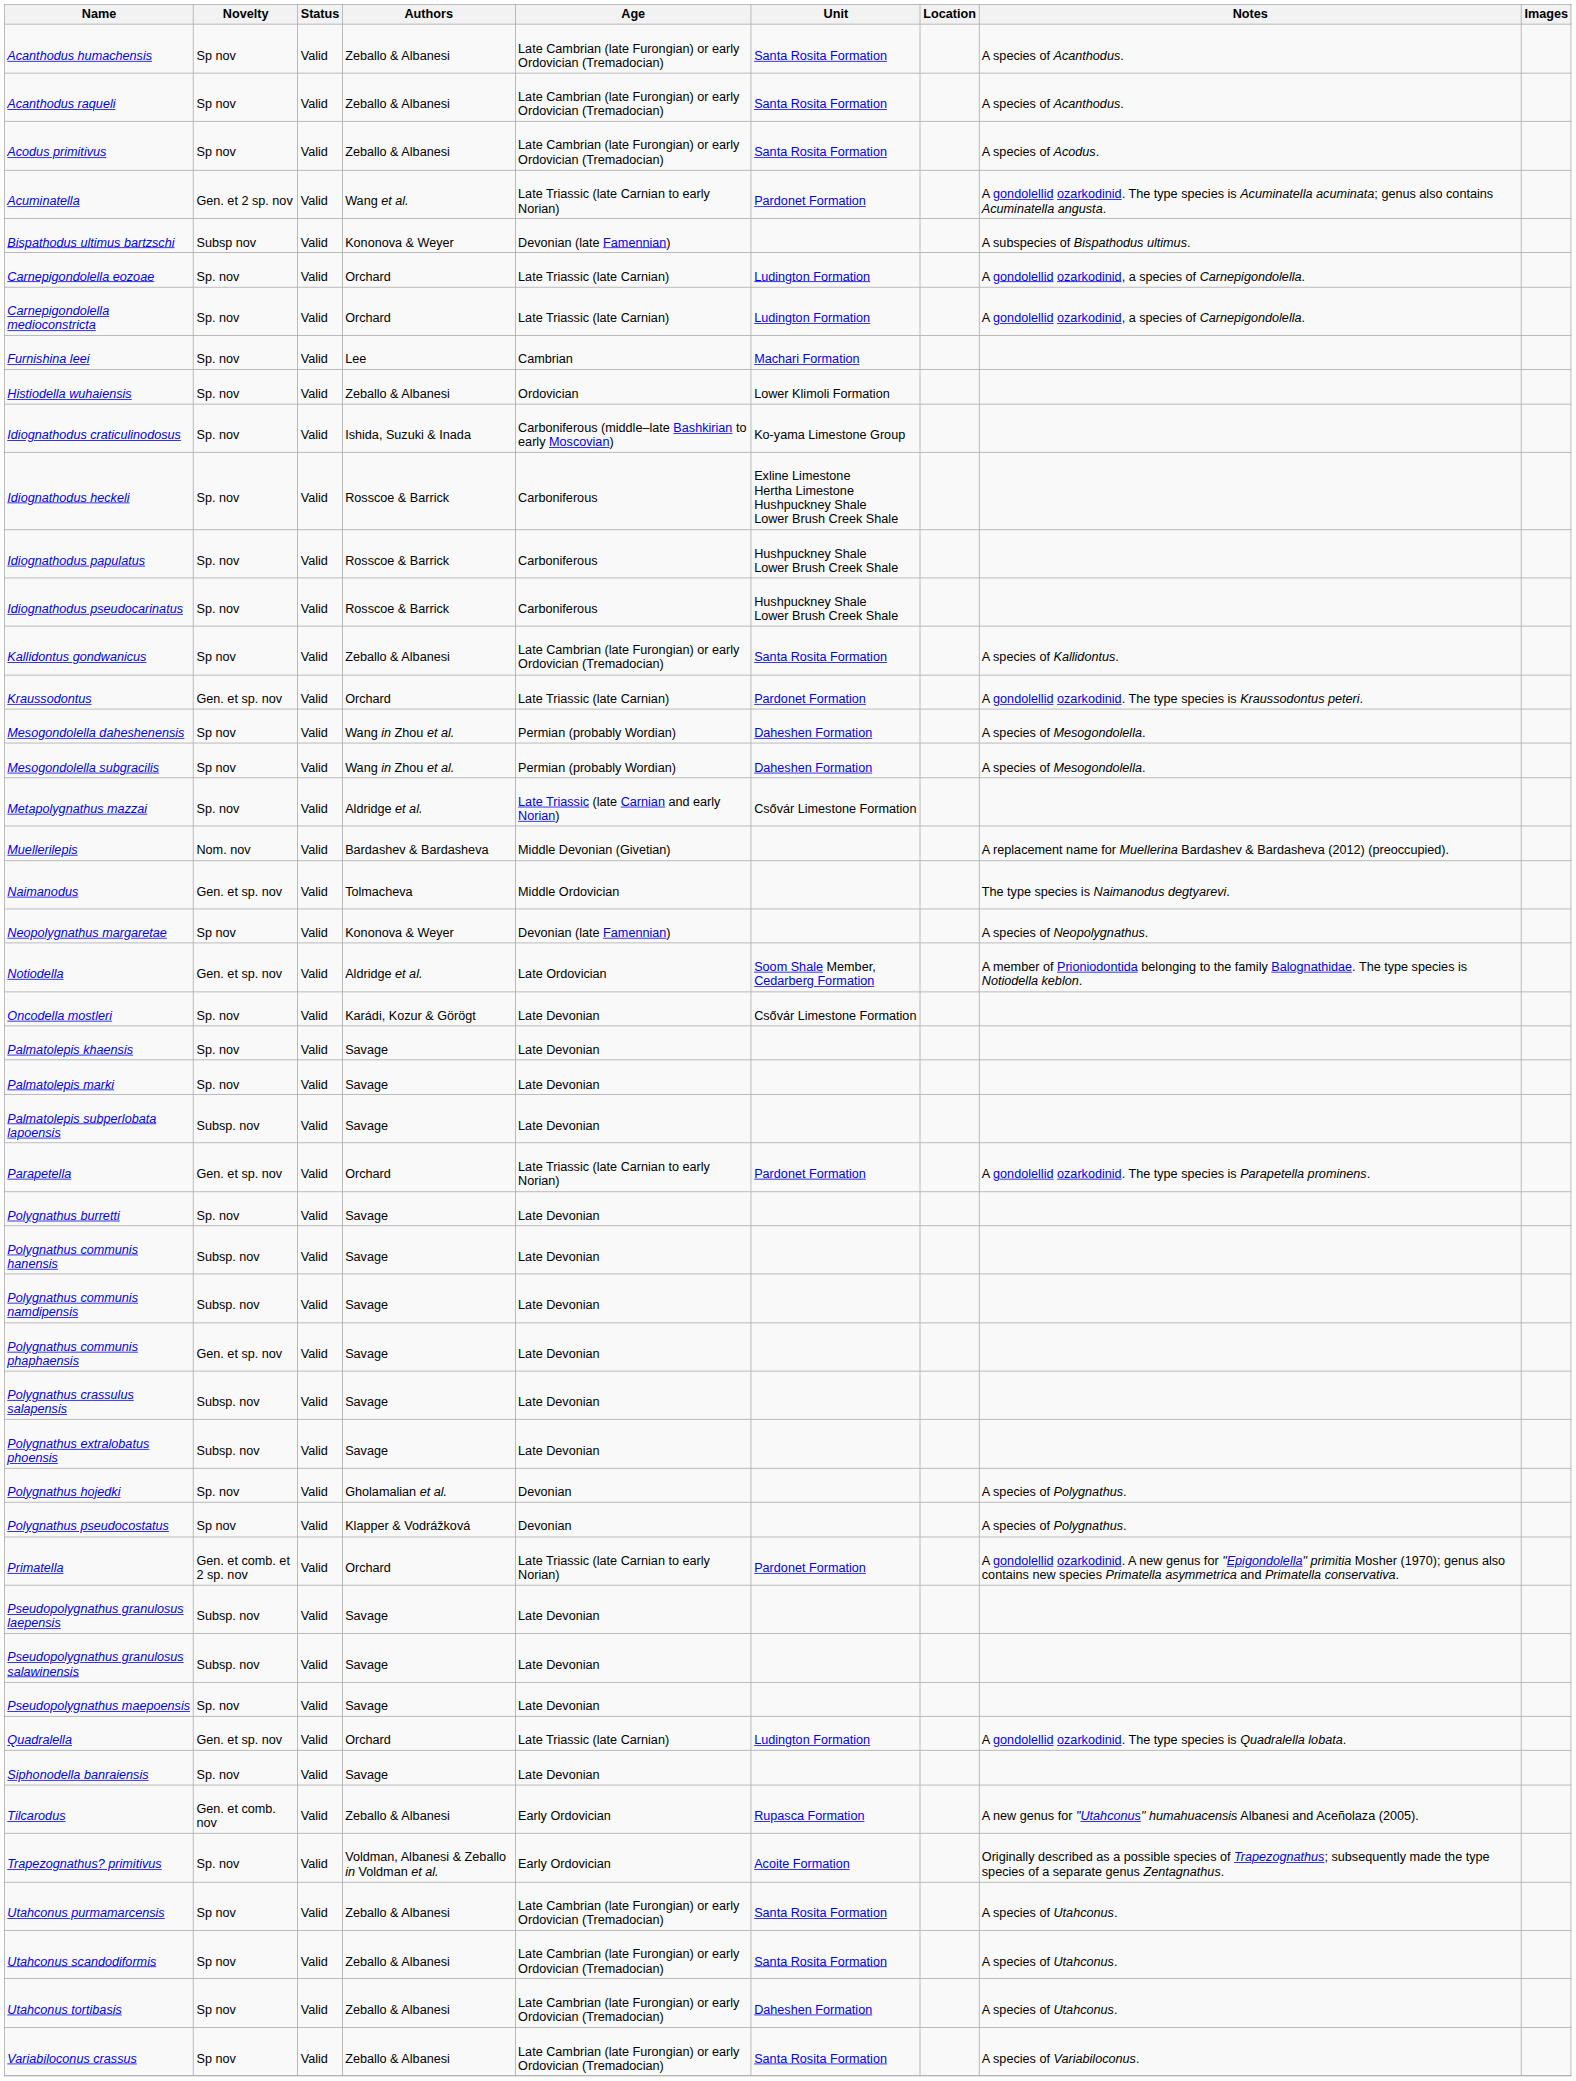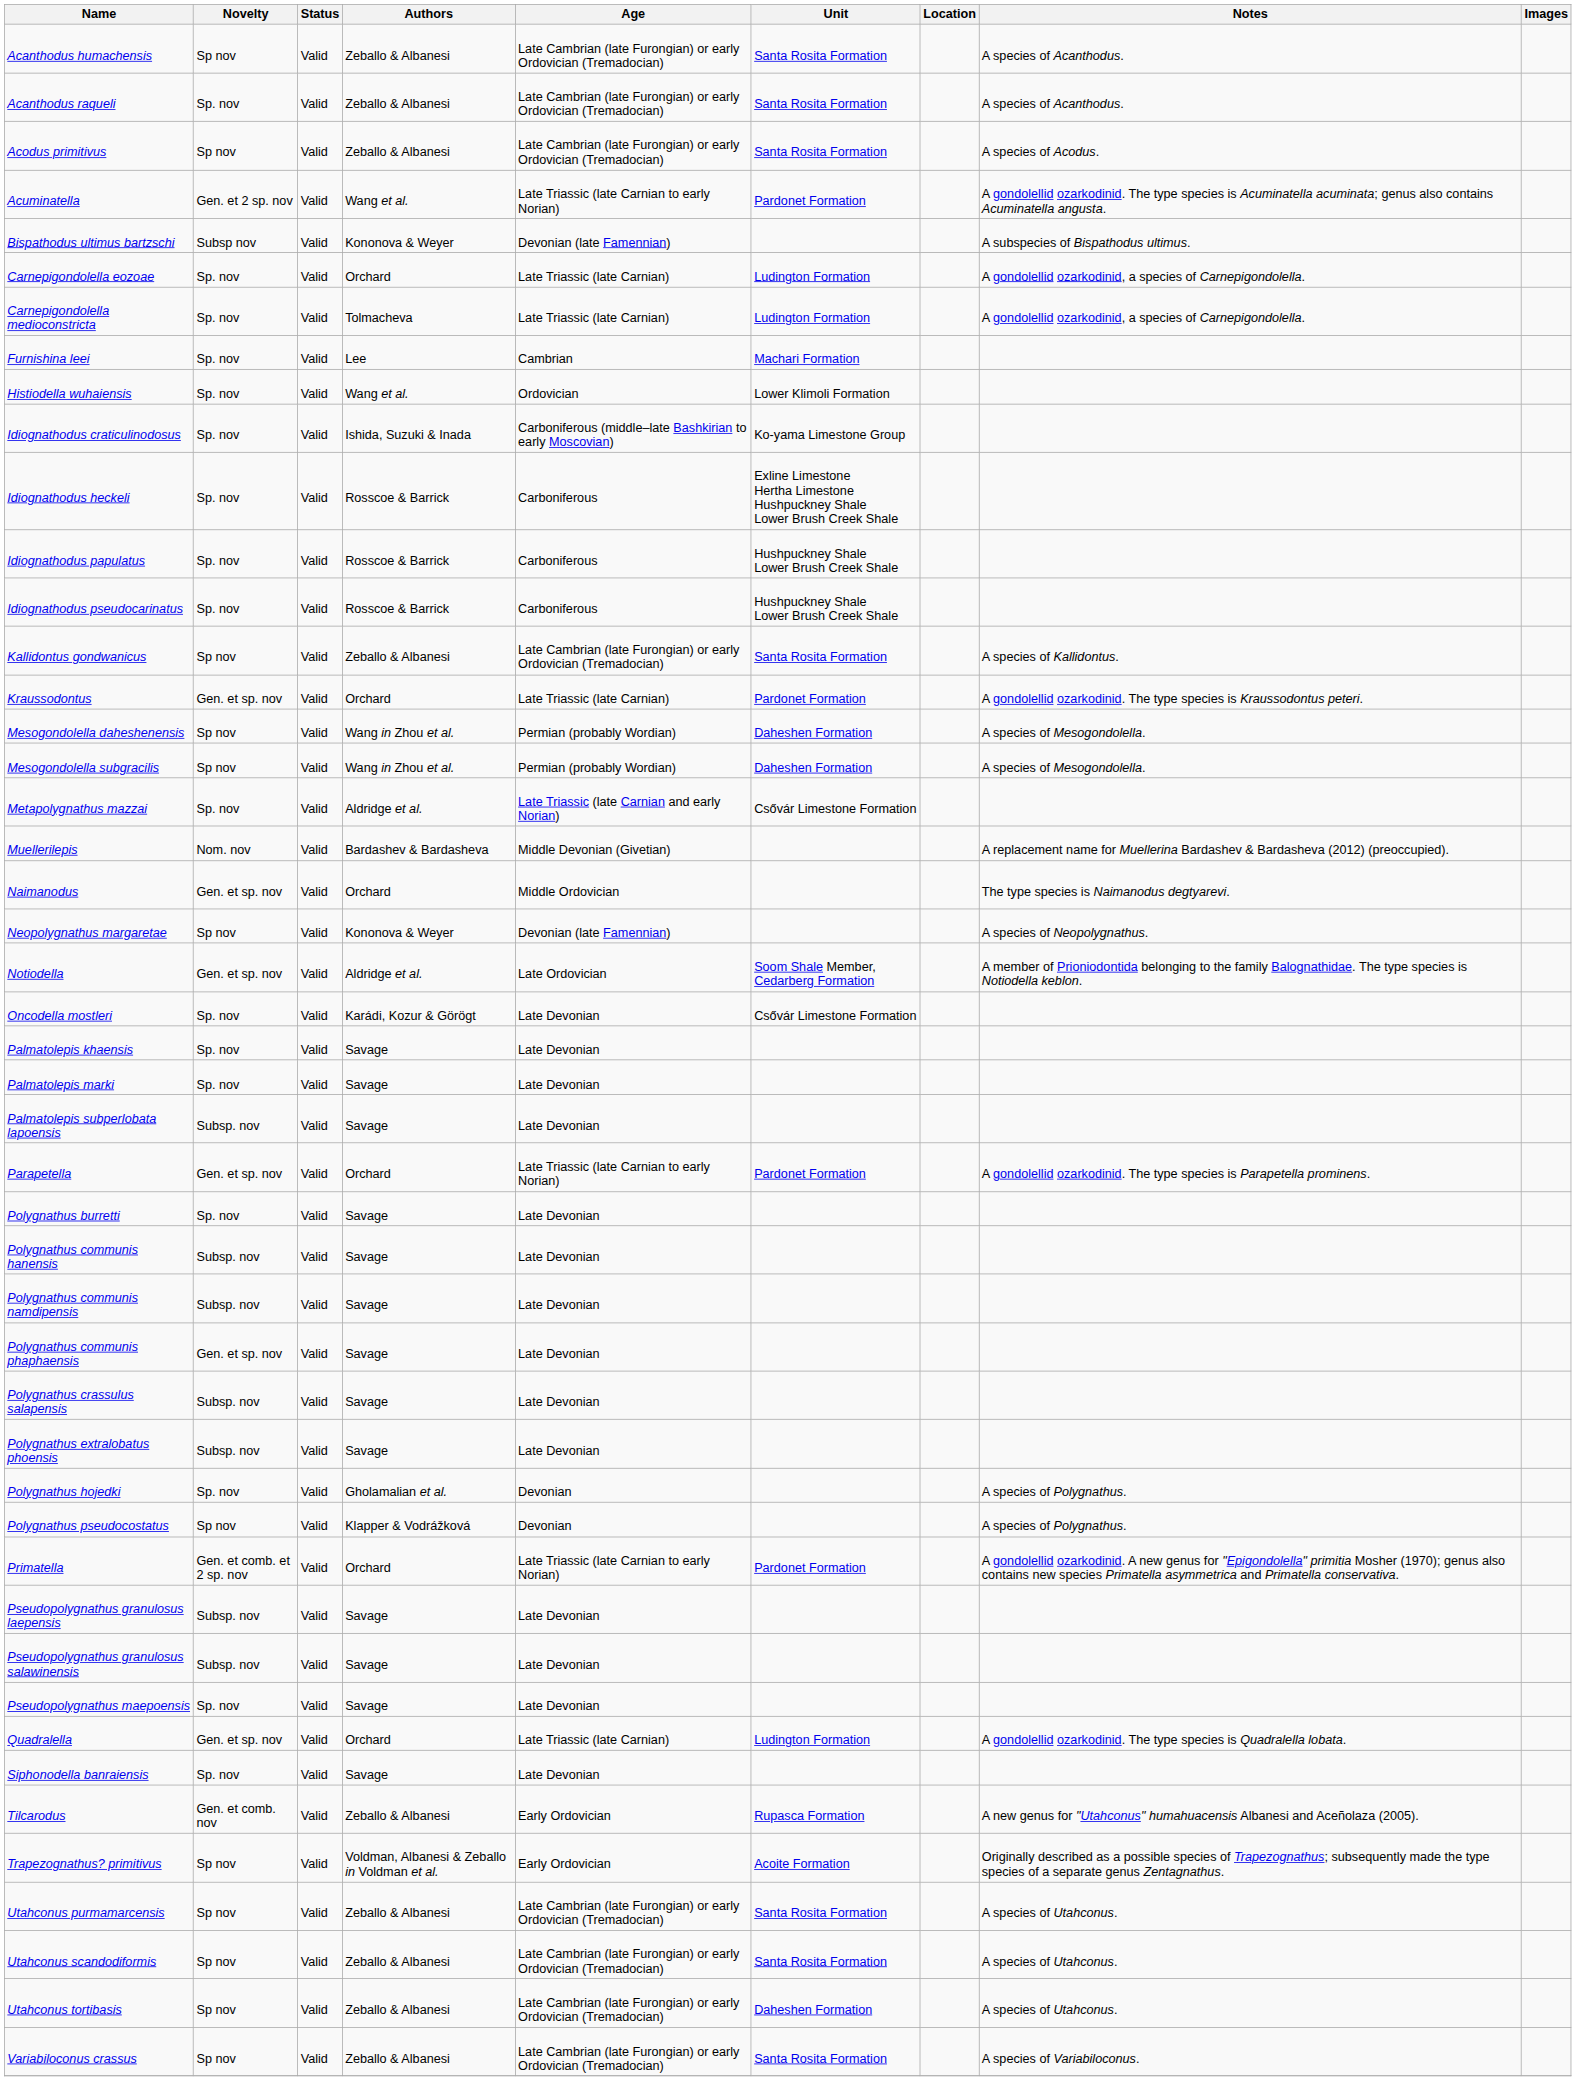(216, 104) Sp nov -> (218, 104) Sp. nov
(368, 318) Orchard -> (379, 318) Tolmacheva
(398, 394) Zeballo & Albanesi -> (377, 394) Wang et al.
(379, 891) Tolmacheva -> (368, 891) Orchard
(218, 1864) Sp. nov -> (216, 1864) Sp nov
